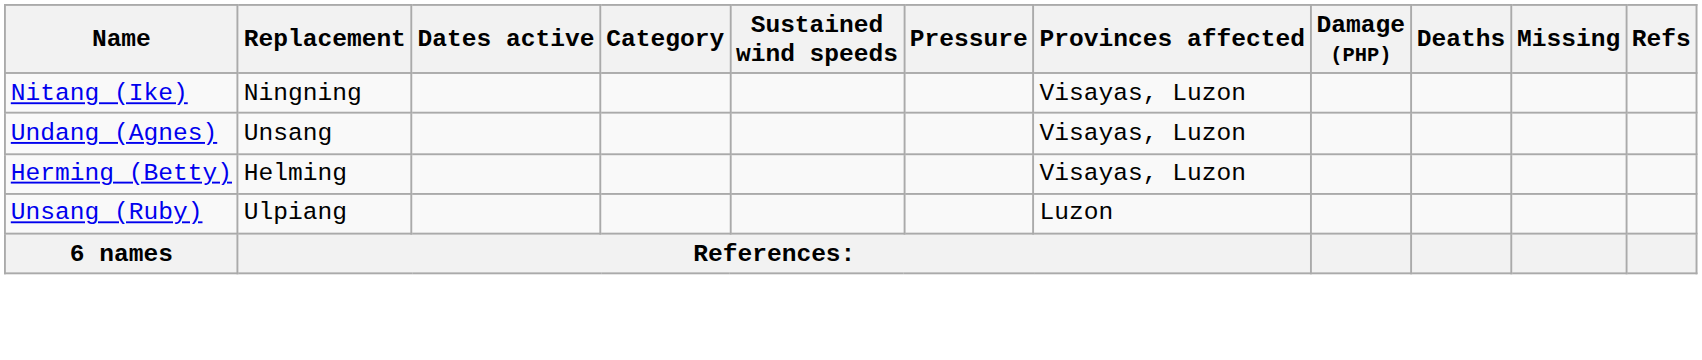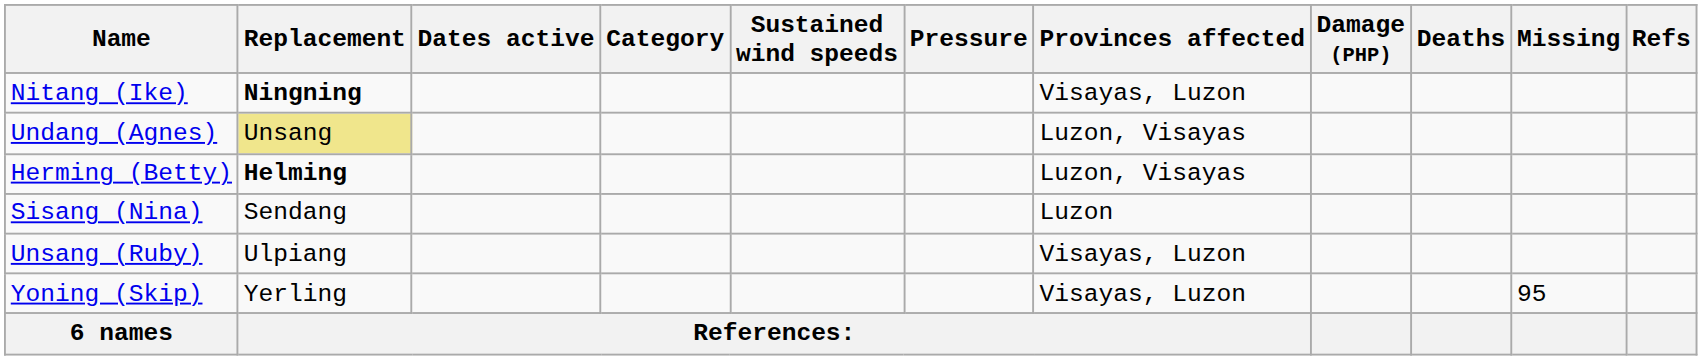(303, 93) normal -> (303, 93) bold
(288, 133) no background -> (288, 133) khaki background
(1143, 133) Visayas, Luzon -> (1143, 133) Luzon, Visayas
(295, 173) normal -> (295, 173) bold
(1143, 173) Visayas, Luzon -> (1143, 173) Luzon, Visayas
+ row: (107, 213)
(1076, 213) Luzon -> (1143, 254) Visayas, Luzon
+ row: (107, 294)
